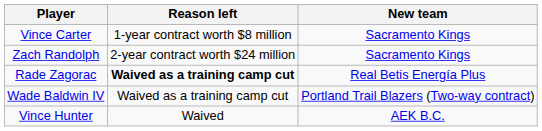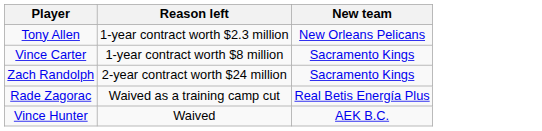+ row: (51, 34)
(203, 75) bold -> (194, 95) normal
- row: (56, 95)
